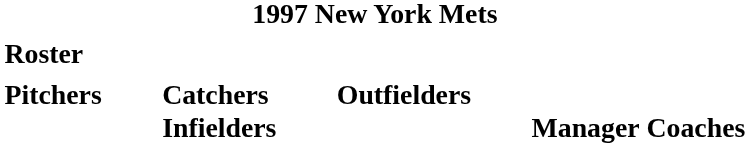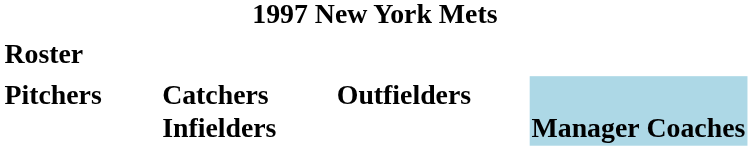(638, 127) no background -> (638, 127) lightblue background
